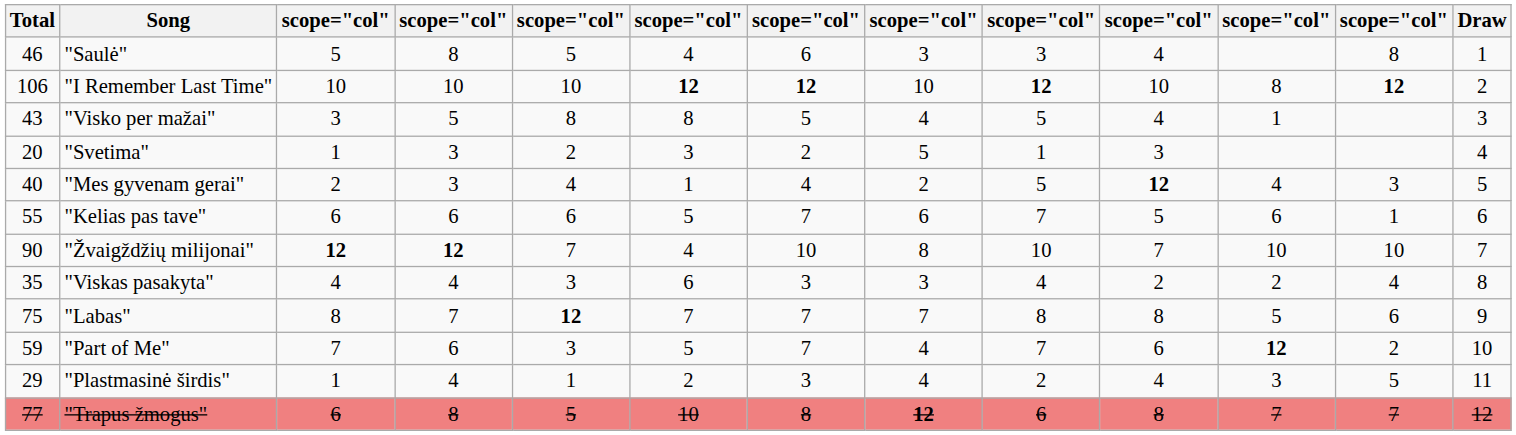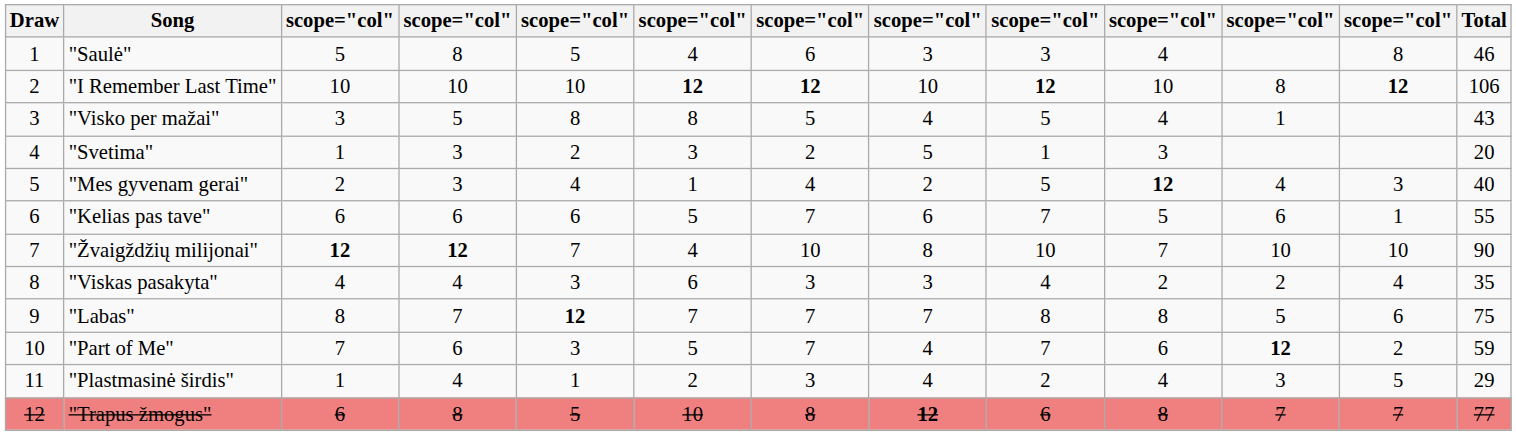columns swapped: (1482, 20) <-> (32, 20)
